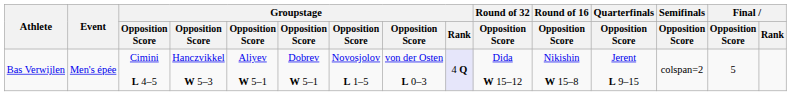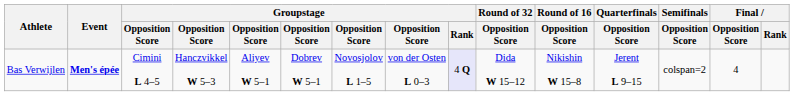(93, 70) normal -> (94, 70) bold
(733, 70) 5 -> (736, 70) 4
